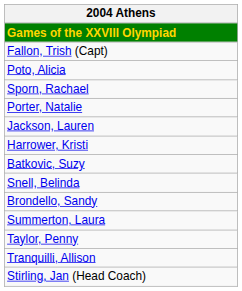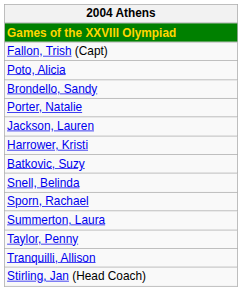(48, 88) Sporn, Rachael -> (52, 88) Brondello, Sandy
(52, 201) Brondello, Sandy -> (48, 201) Sporn, Rachael
